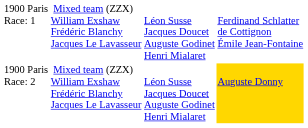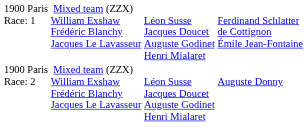(250, 81) gold background -> (250, 81) no background
